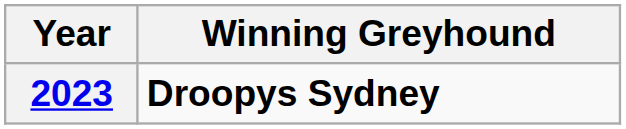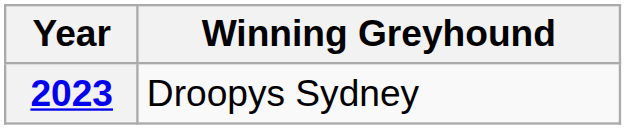(293, 92) bold -> (283, 92) normal
